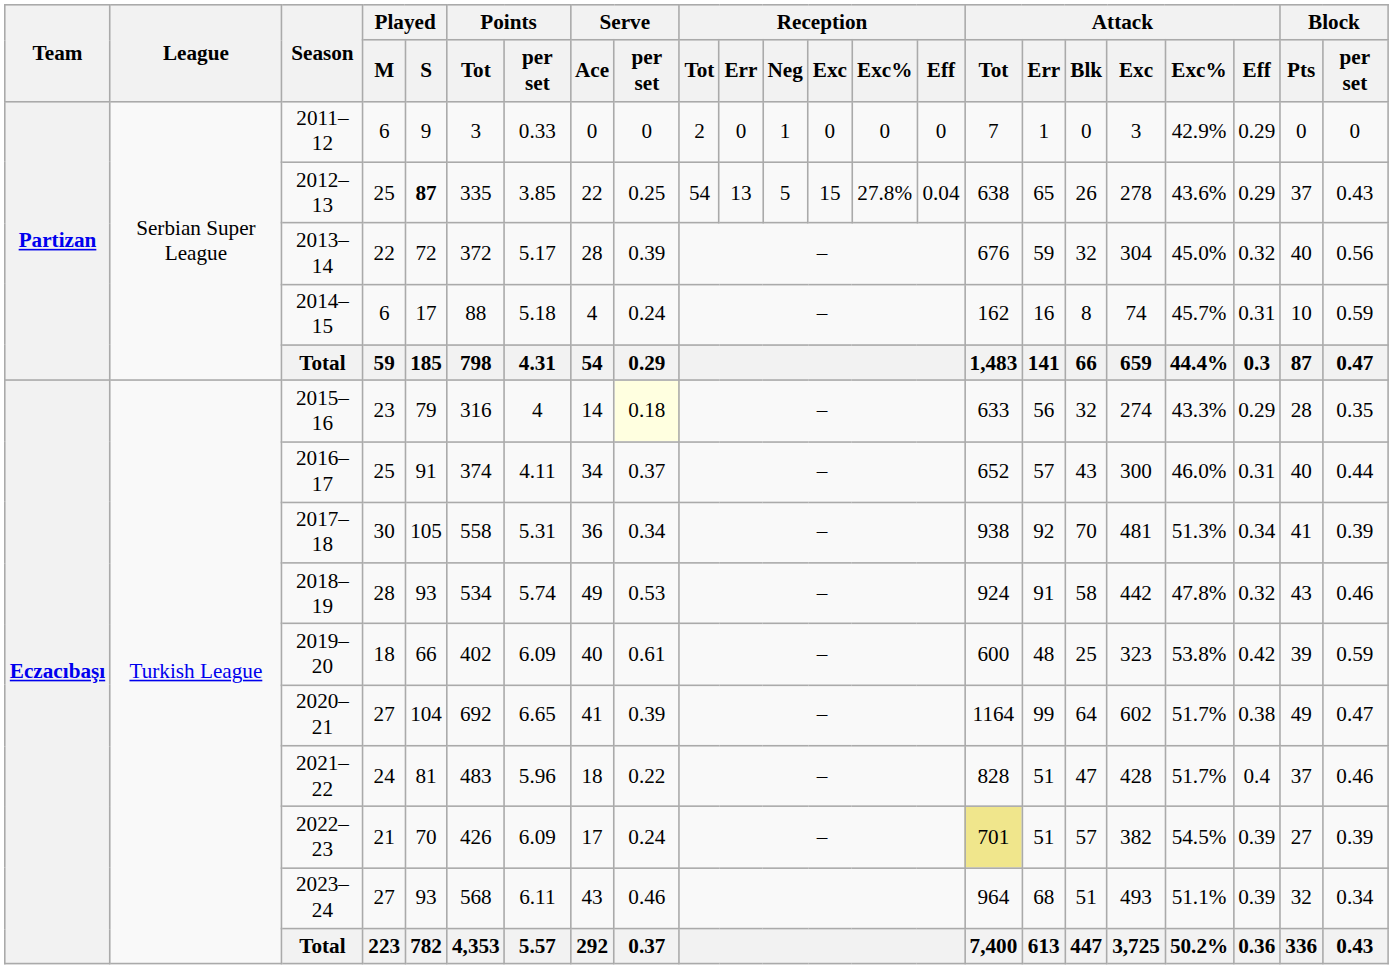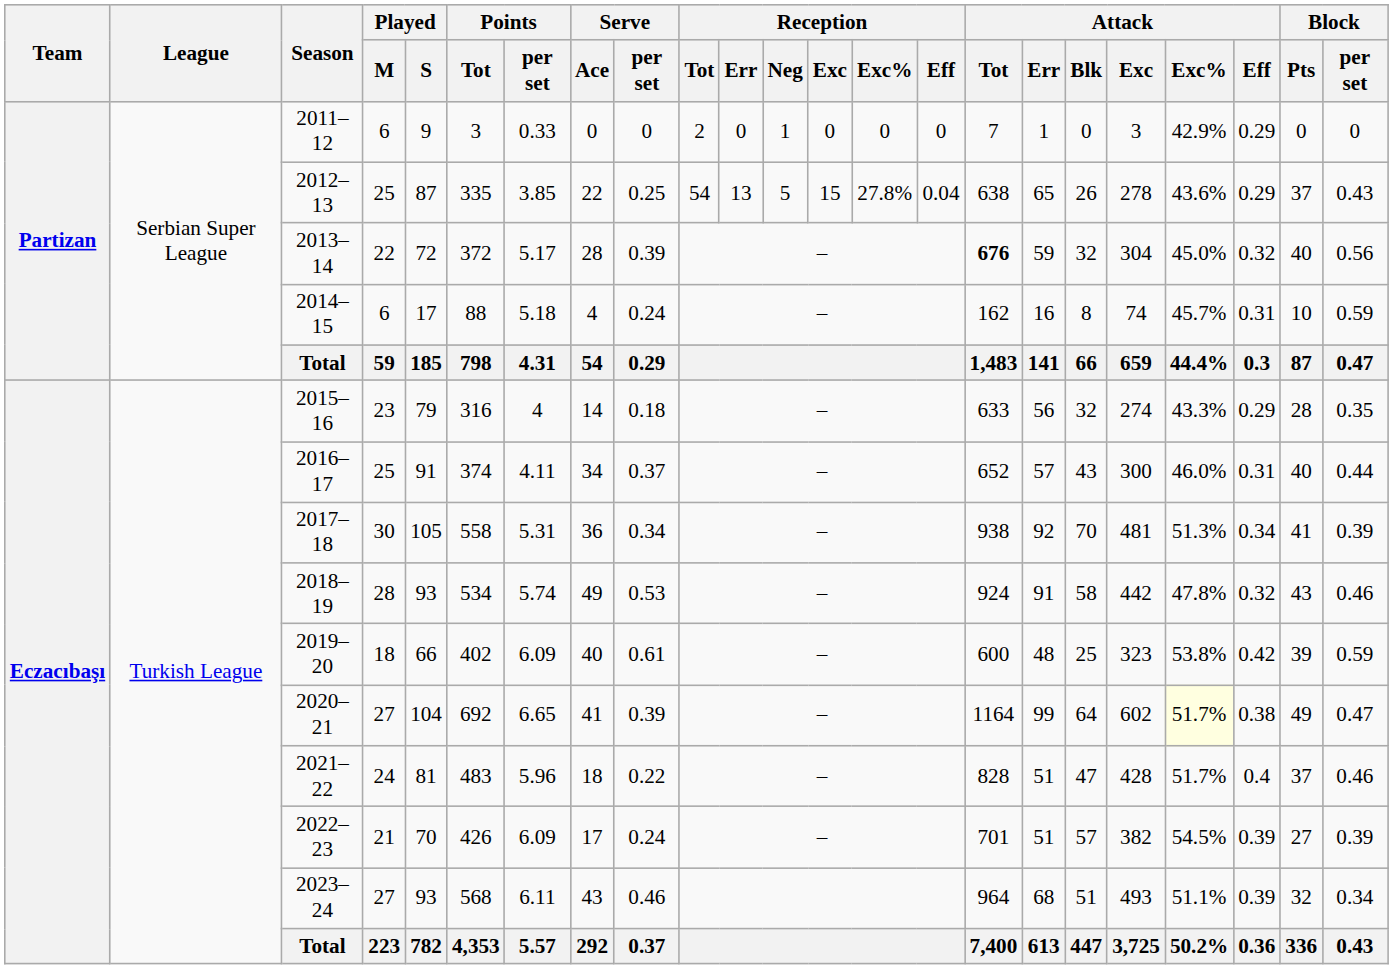(426, 192) bold -> (426, 192) normal
(993, 253) normal -> (993, 253) bold
(647, 410) lightyellow background -> (647, 410) no background
(1199, 715) no background -> (1199, 715) lightyellow background
(993, 837) khaki background -> (993, 837) no background
